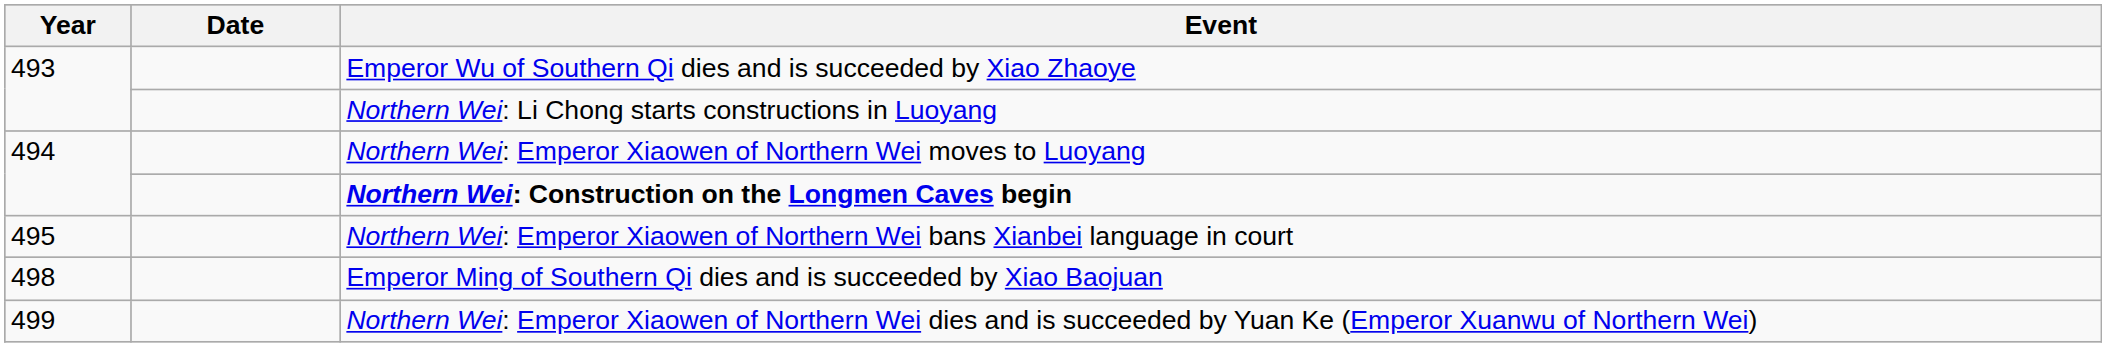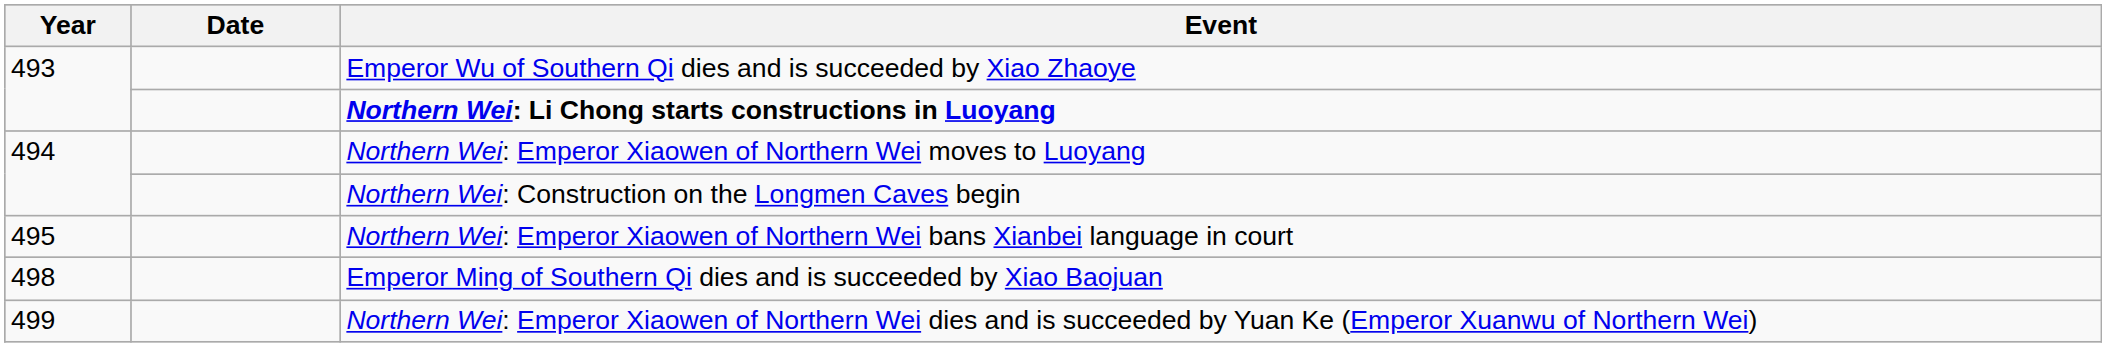(672, 109) normal -> (701, 109) bold
(709, 194) bold -> (683, 194) normal
